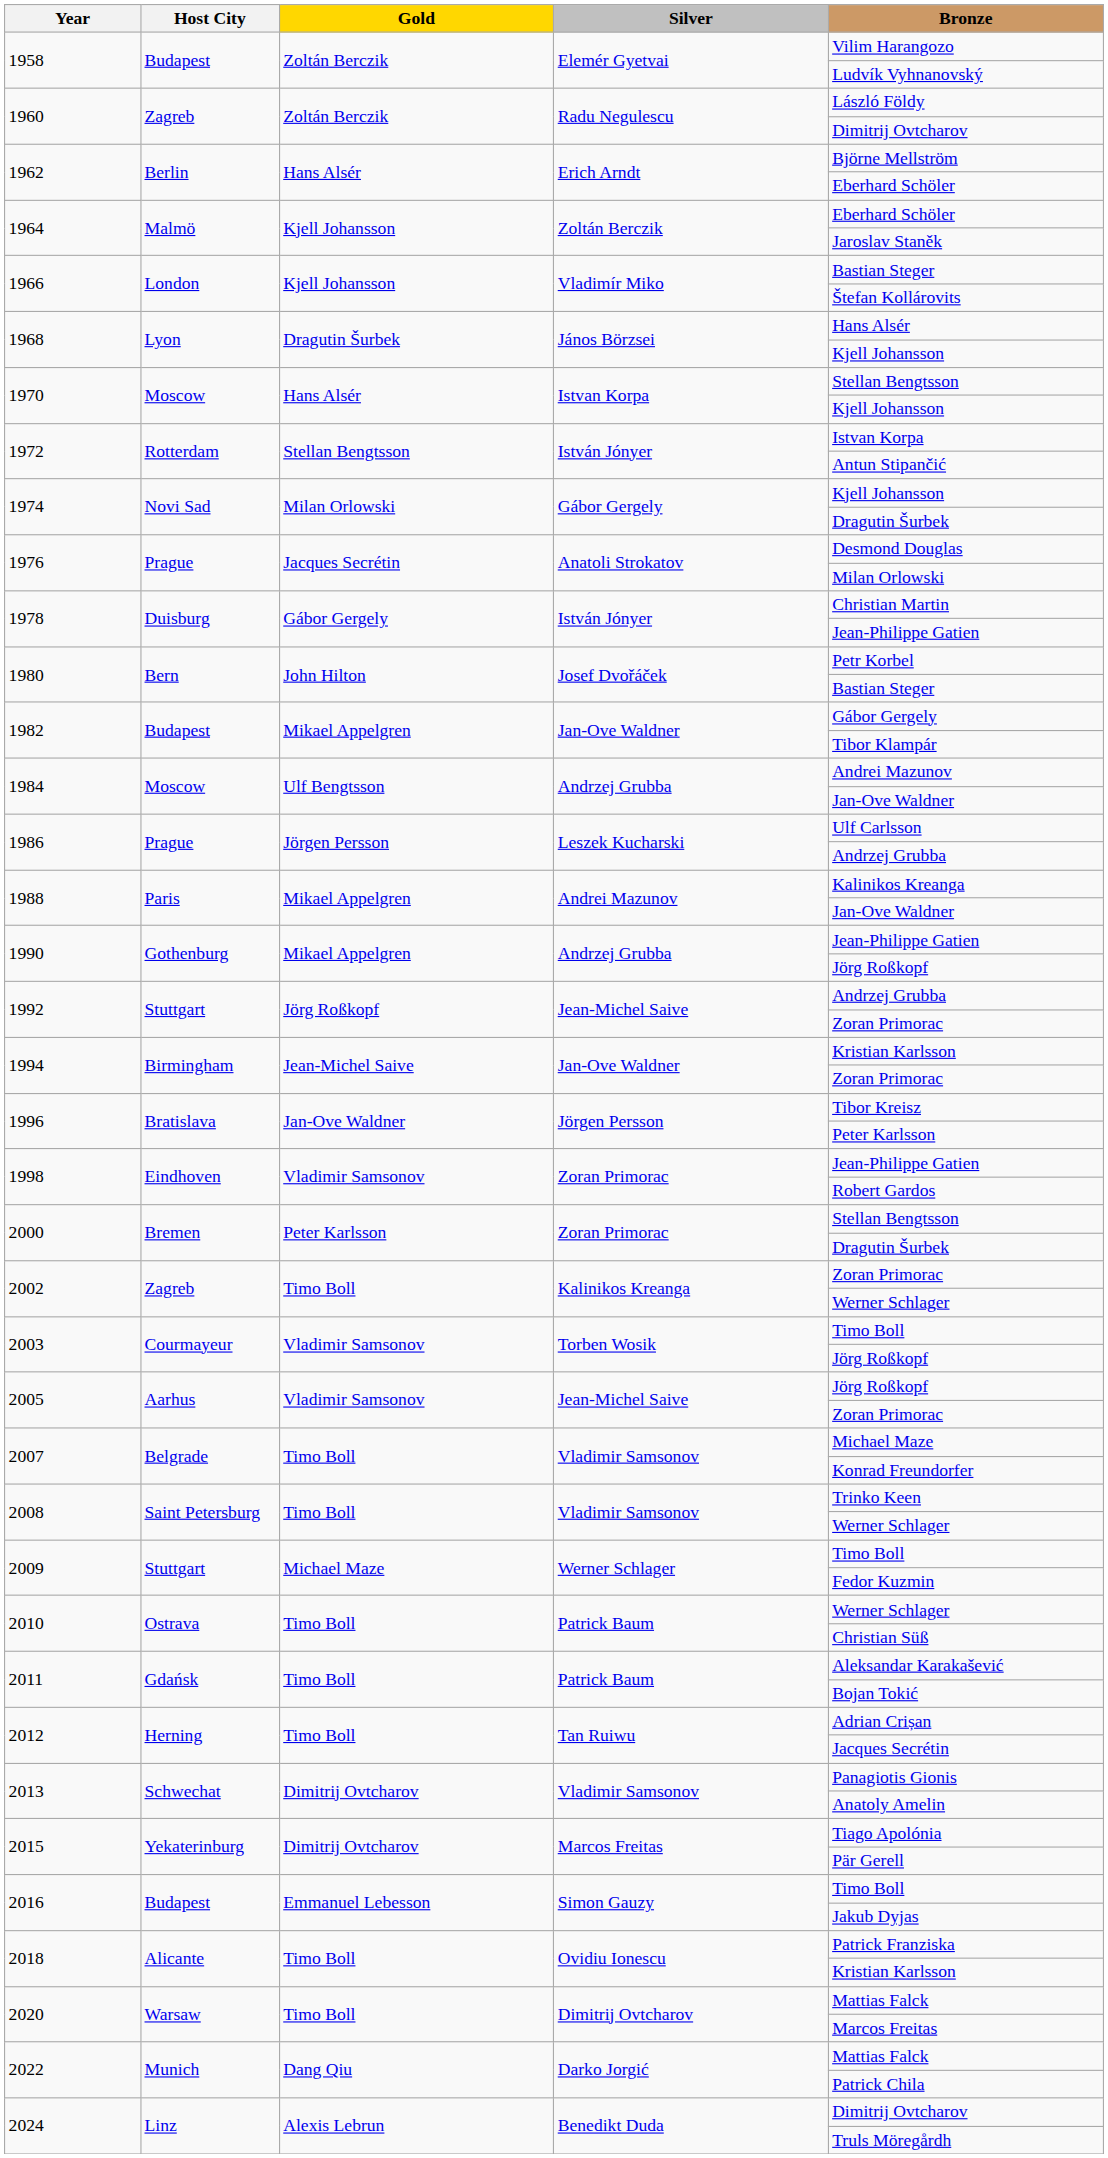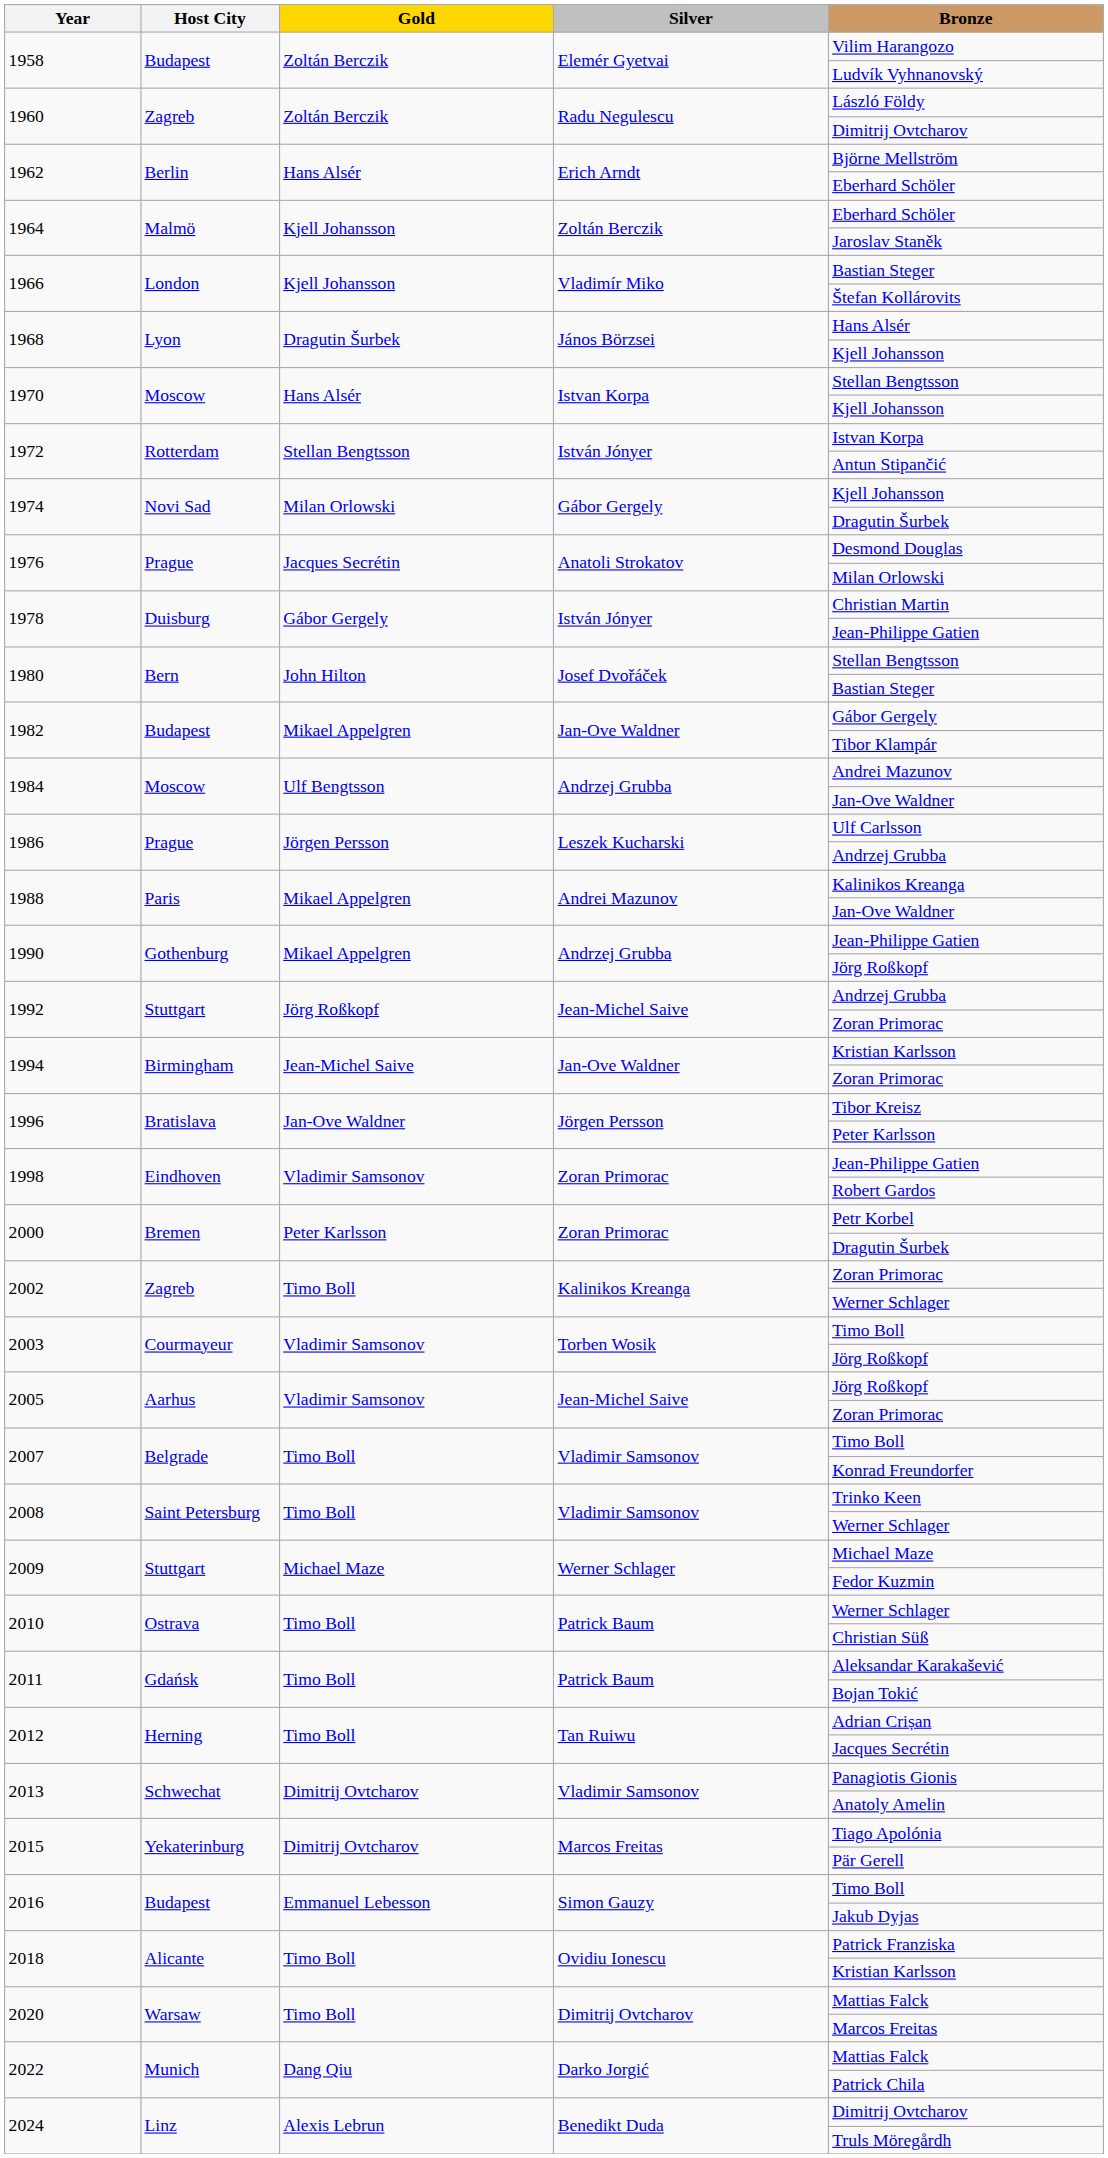(873, 660) Petr Korbel -> (895, 660) Stellan Bengtsson
(895, 1218) Stellan Bengtsson -> (873, 1218) Petr Korbel
(883, 1441) Michael Maze -> (868, 1441) Timo Boll
(868, 1553) Timo Boll -> (883, 1553) Michael Maze
